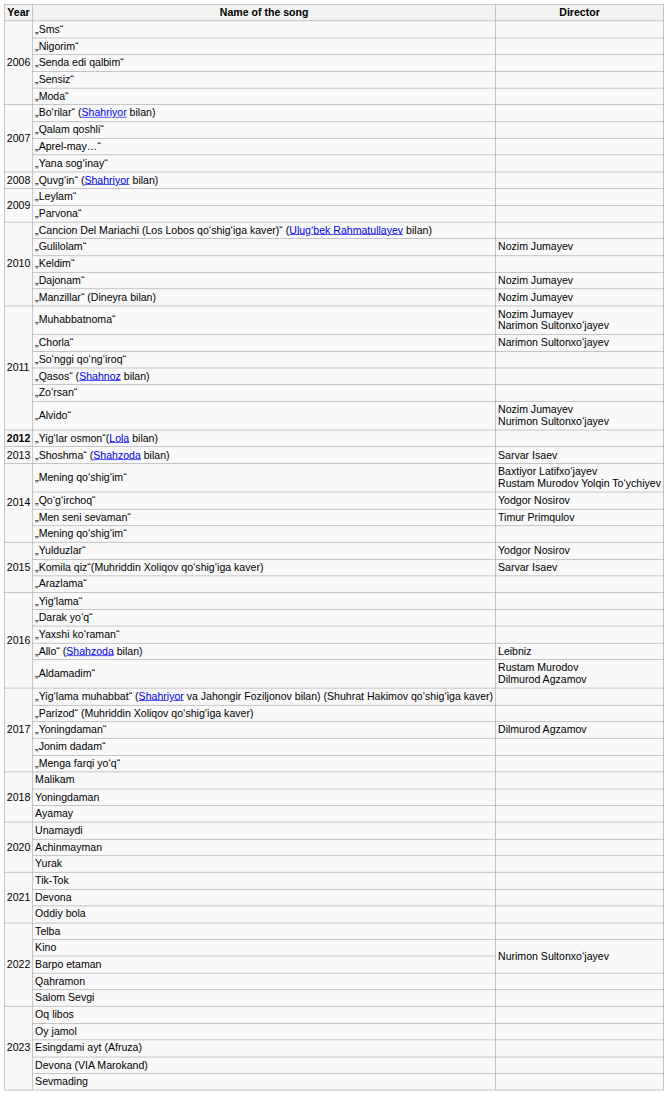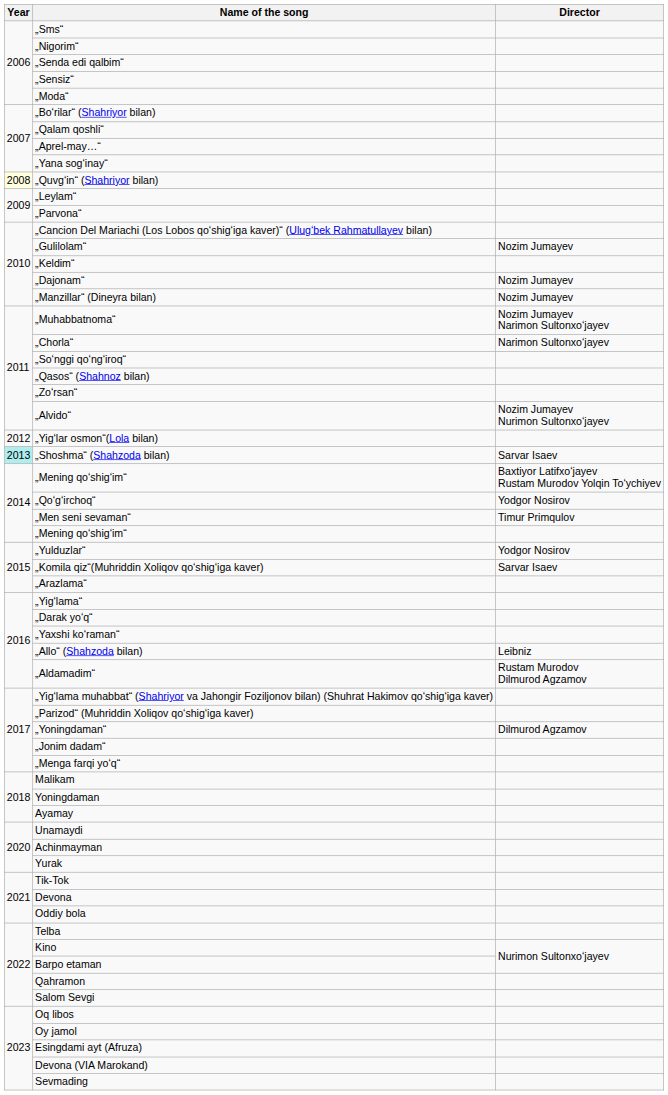(19, 180) no background -> (19, 180) lightyellow background
(19, 438) bold -> (19, 438) normal
(19, 455) no background -> (19, 455) paleturquoise background
